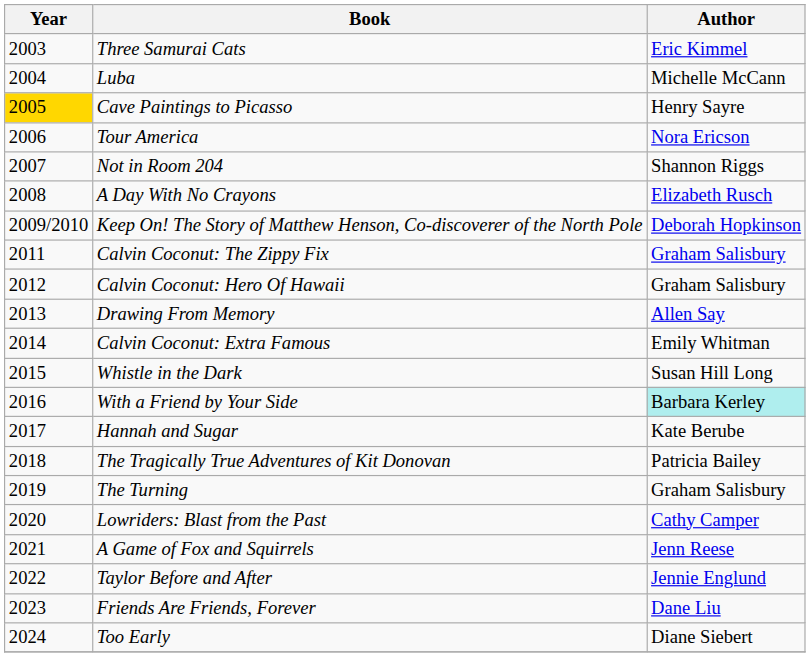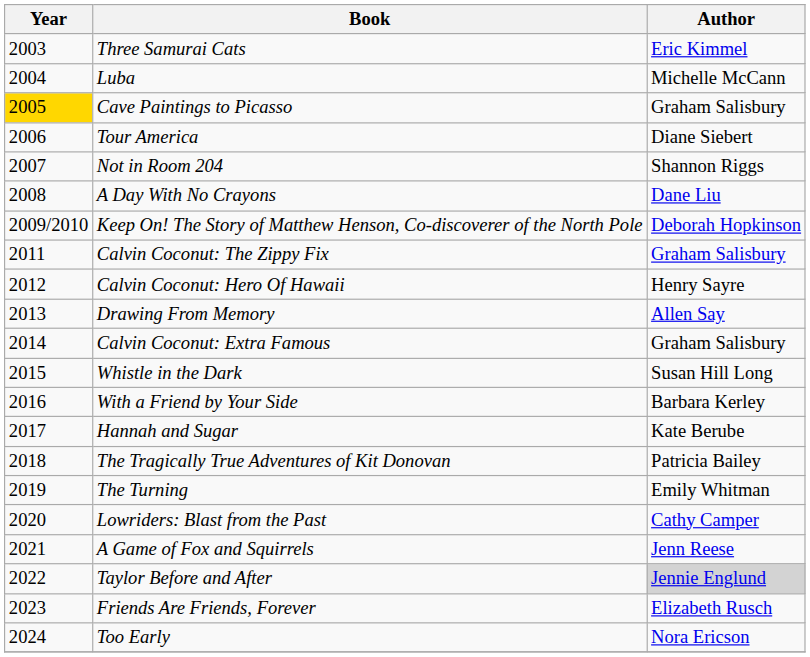(698, 107) Henry Sayre -> (718, 107) Graham Salisbury
(700, 136) Nora Ericson -> (702, 136) Diane Siebert
(712, 195) Elizabeth Rusch -> (686, 195) Dane Liu
(718, 284) Graham Salisbury -> (698, 284) Henry Sayre
(710, 343) Emily Whitman -> (718, 343) Graham Salisbury
(708, 401) paleturquoise background -> (708, 401) no background
(718, 490) Graham Salisbury -> (710, 490) Emily Whitman
(709, 578) no background -> (709, 578) lightgrey background
(686, 607) Dane Liu -> (712, 607) Elizabeth Rusch
(702, 637) Diane Siebert -> (700, 637) Nora Ericson
